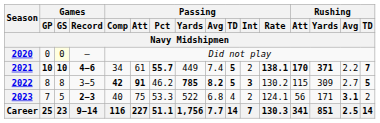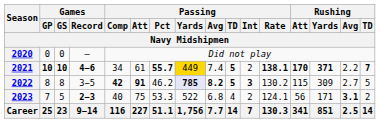(62, 54) lightyellow background -> (62, 54) no background
(190, 68) no background -> (190, 68) gold background
(190, 82) no background -> (190, 82) lavender background
(368, 82) bold -> (368, 82) normal
